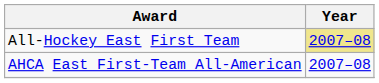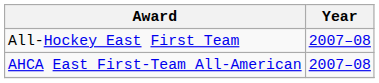(340, 41) khaki background -> (340, 41) no background
